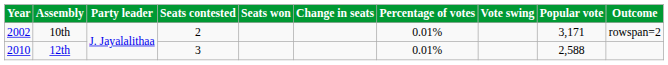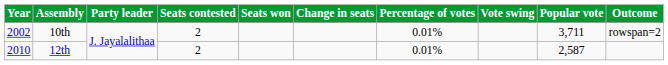(572, 32) 3,171 -> (572, 32) 3,711
(198, 50) 3 -> (198, 50) 2
(572, 50) 2,588 -> (572, 50) 2,587
